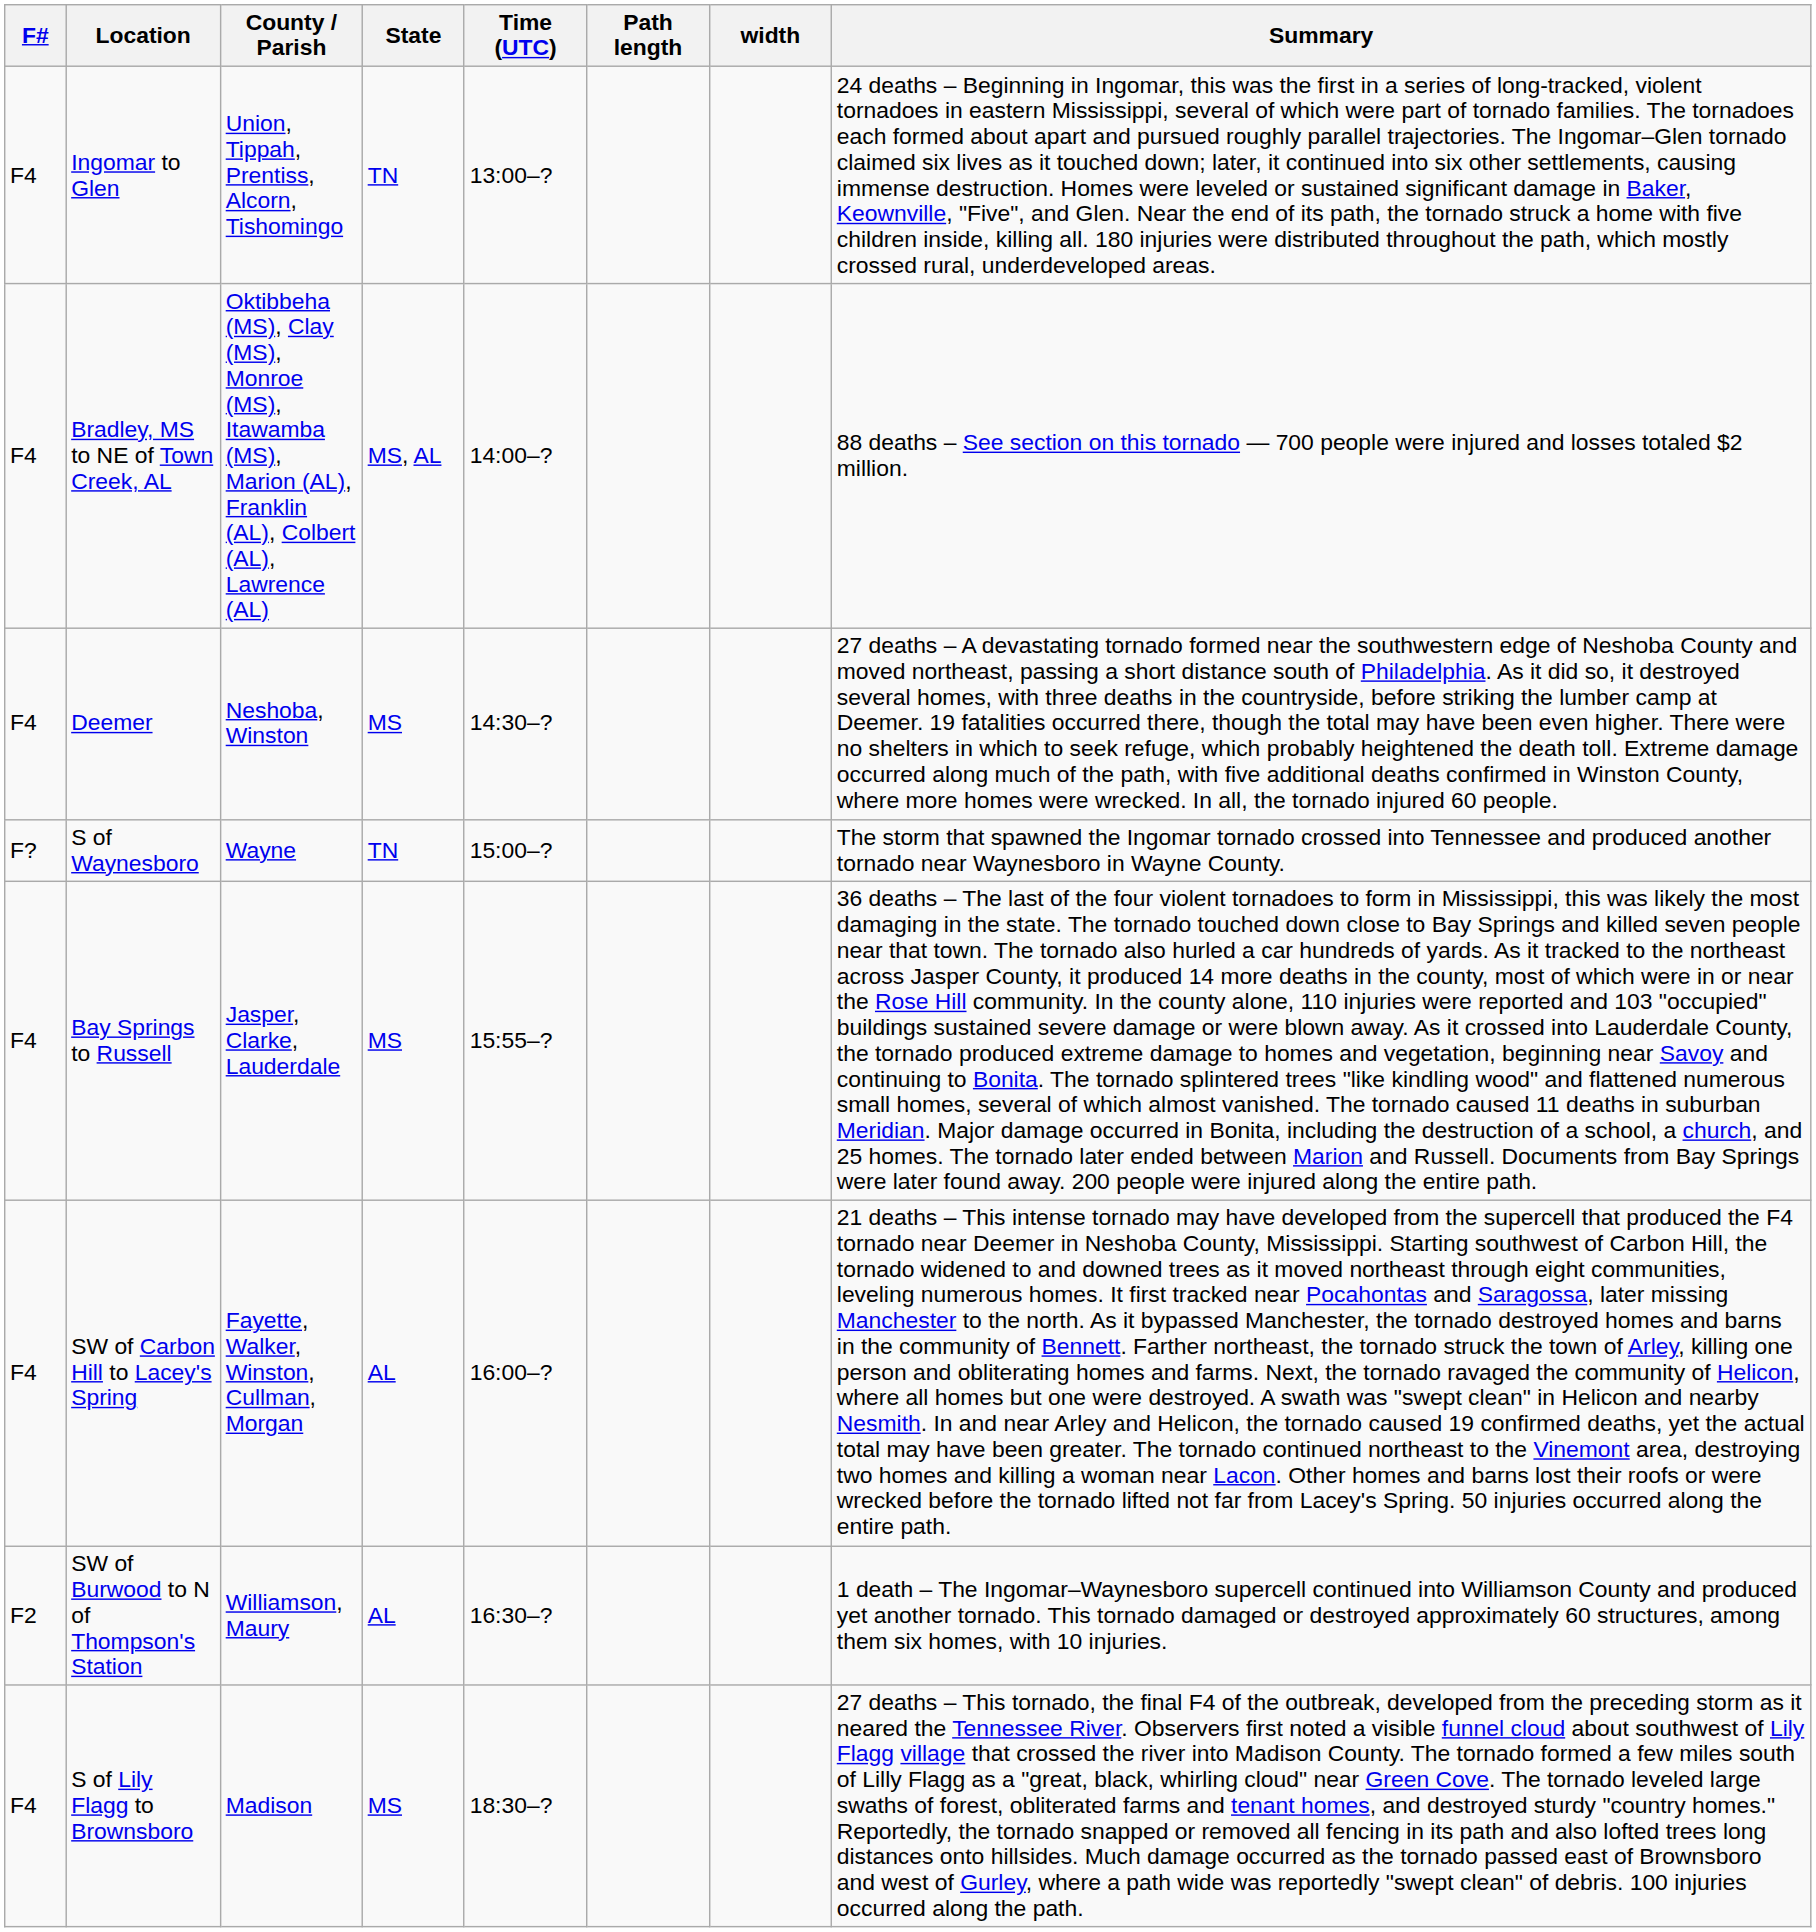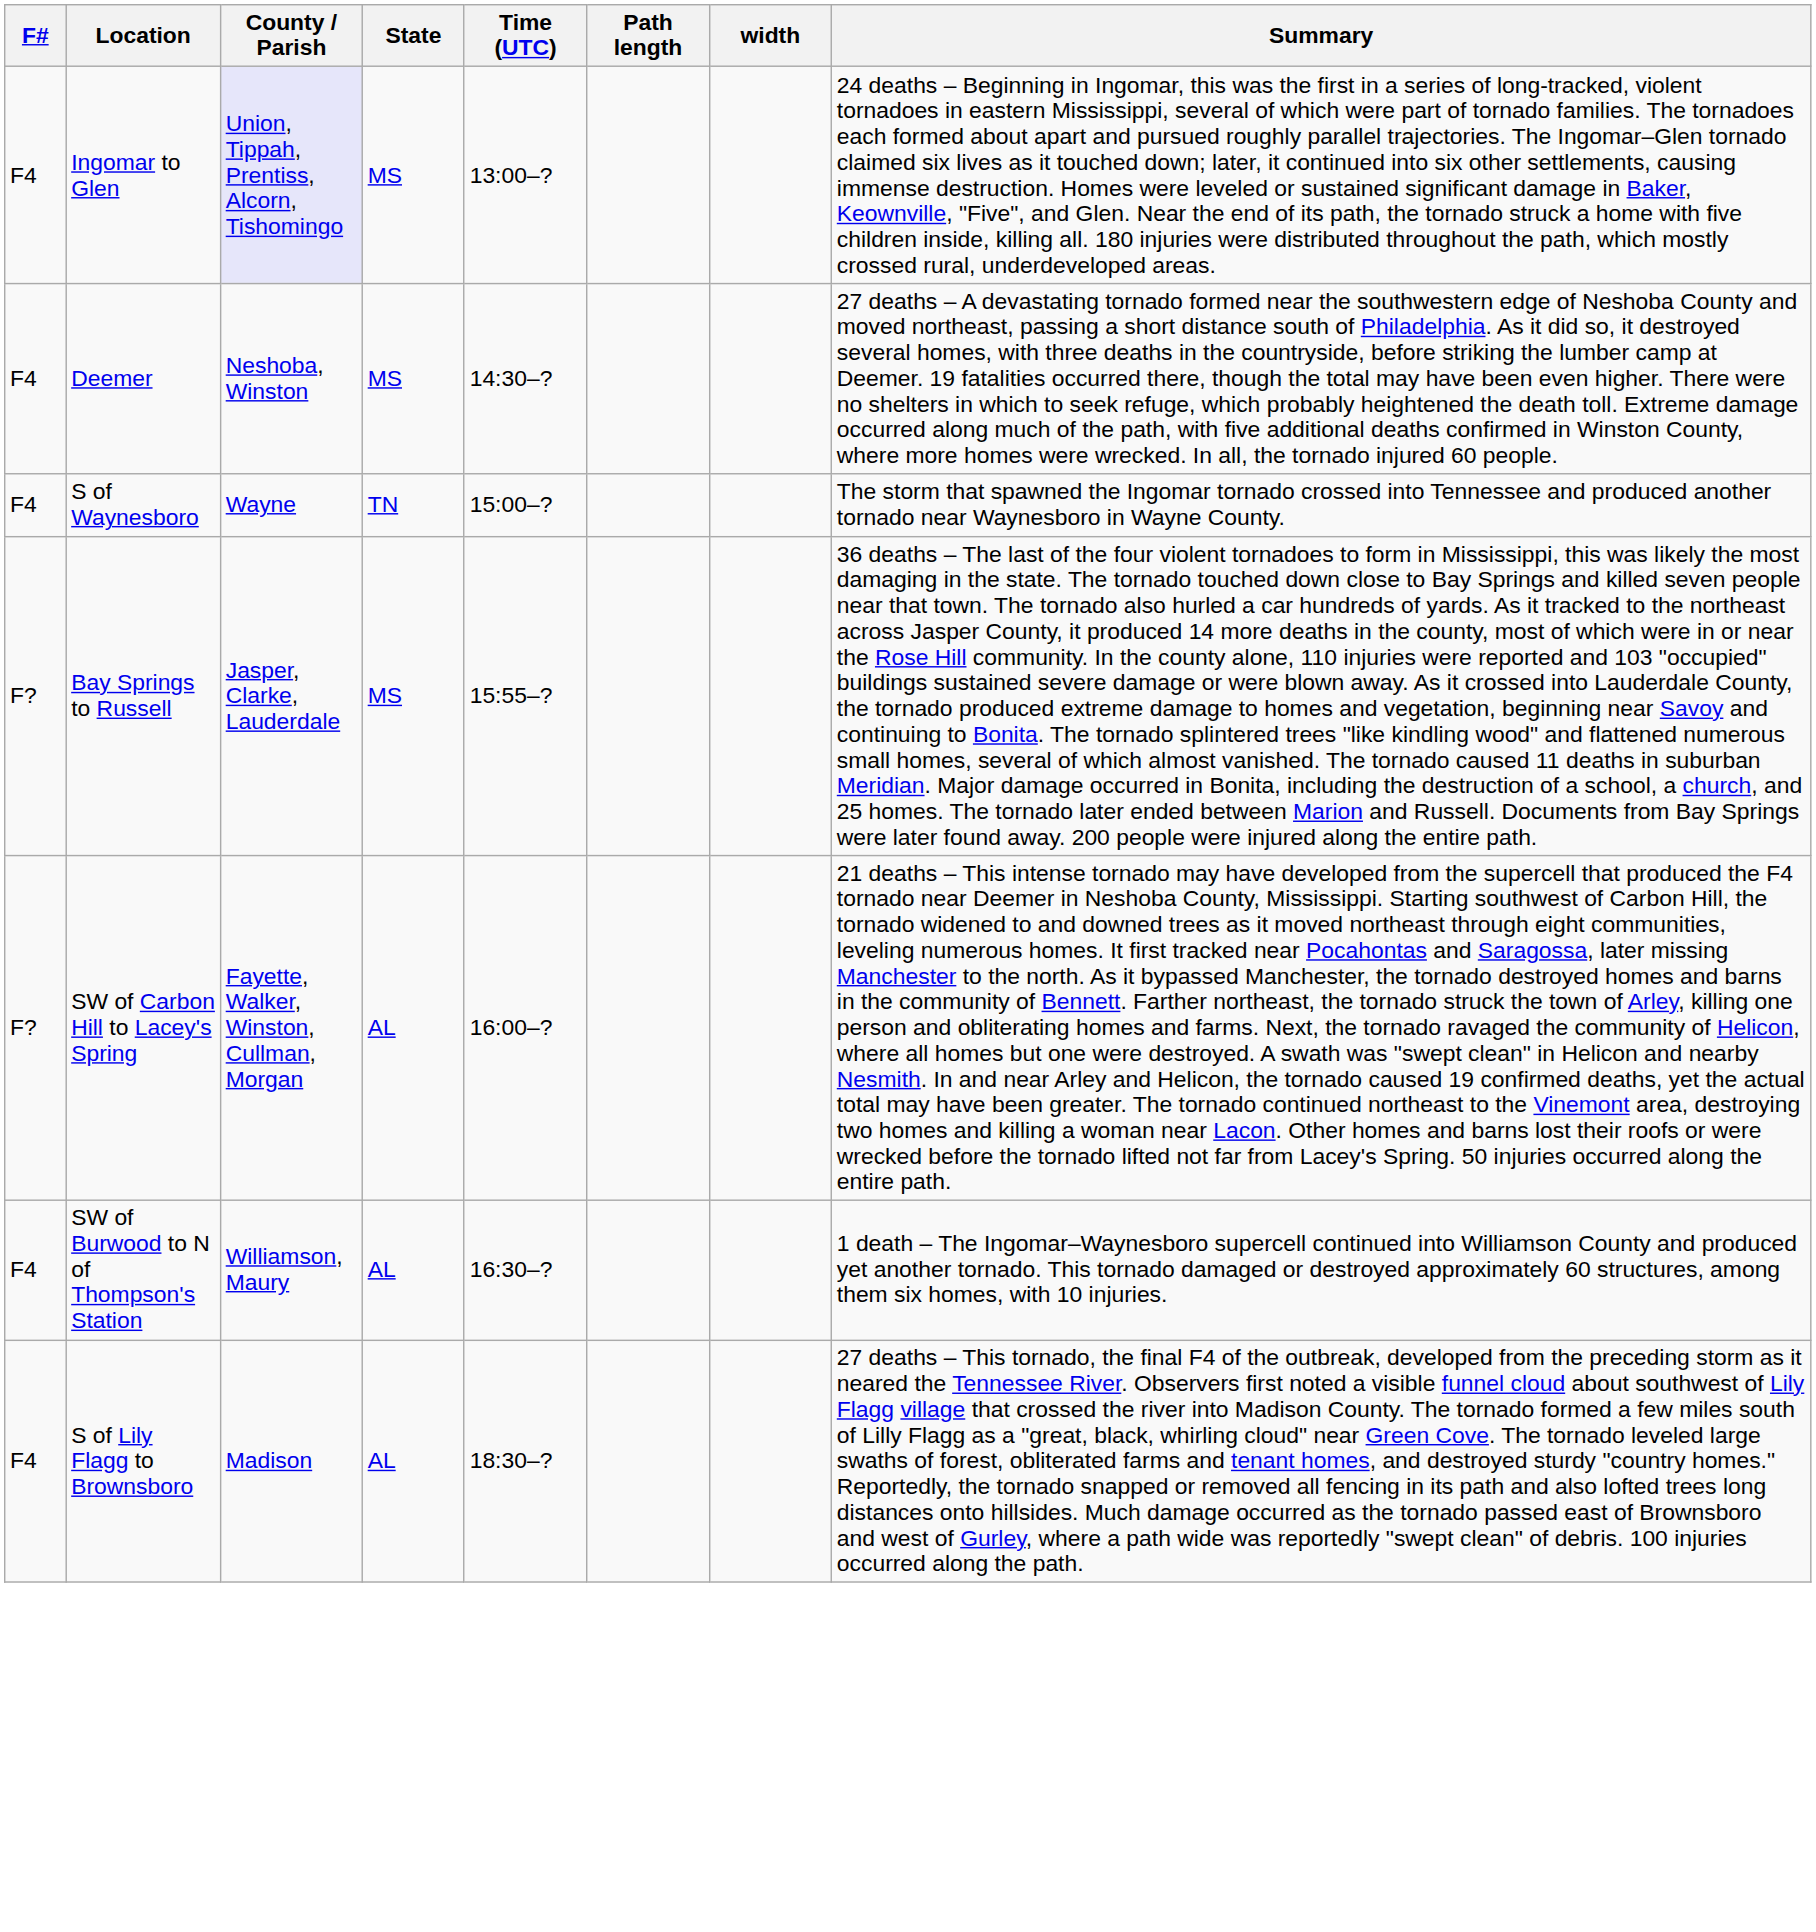(284, 174) no background -> (284, 174) lavender background
(383, 174) TN -> (385, 174) MS
- row: (142, 455)
(23, 849) F? -> (23, 504) F4
(23, 1040) F4 -> (23, 695) F?
(23, 1372) F4 -> (23, 1027) F?
(23, 1615) F2 -> (23, 1269) F4
(385, 1805) MS -> (382, 1460) AL
